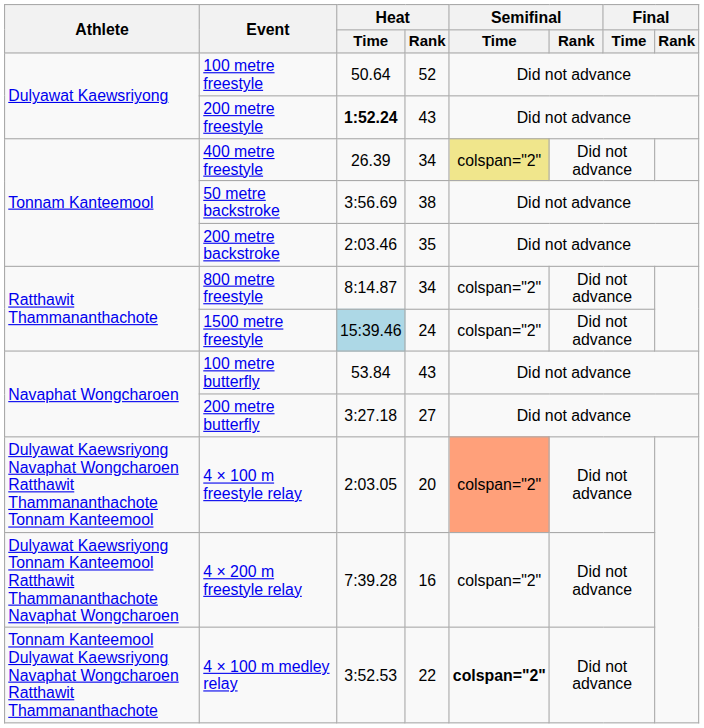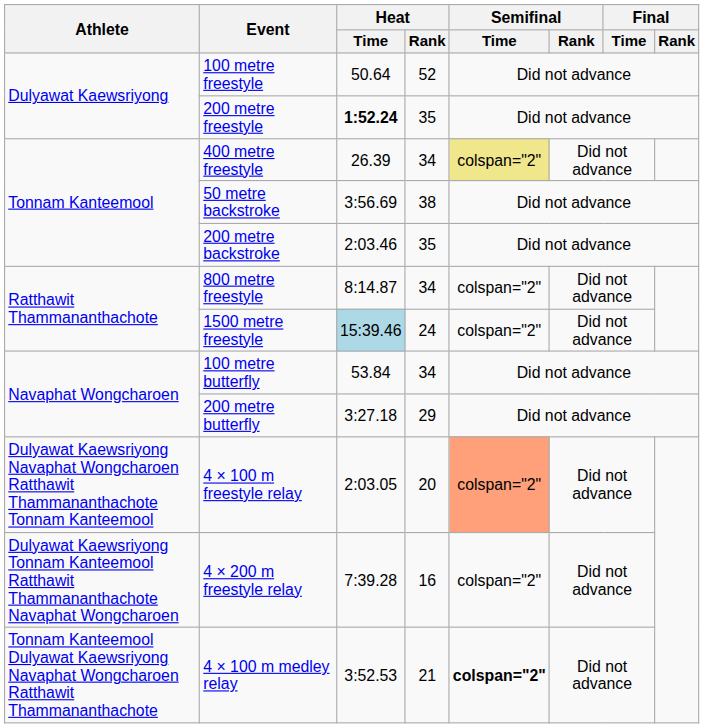(427, 118) 43 -> (427, 118) 35
(427, 373) 43 -> (427, 373) 34
(427, 416) 27 -> (427, 416) 29
(427, 676) 22 -> (427, 676) 21
